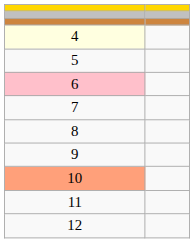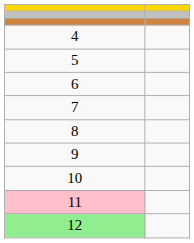(75, 36) lightyellow background -> (75, 36) no background
(75, 84) pink background -> (75, 84) no background
(75, 178) lightsalmon background -> (75, 178) no background
(75, 202) no background -> (75, 202) pink background
(75, 225) no background -> (75, 225) lightgreen background
